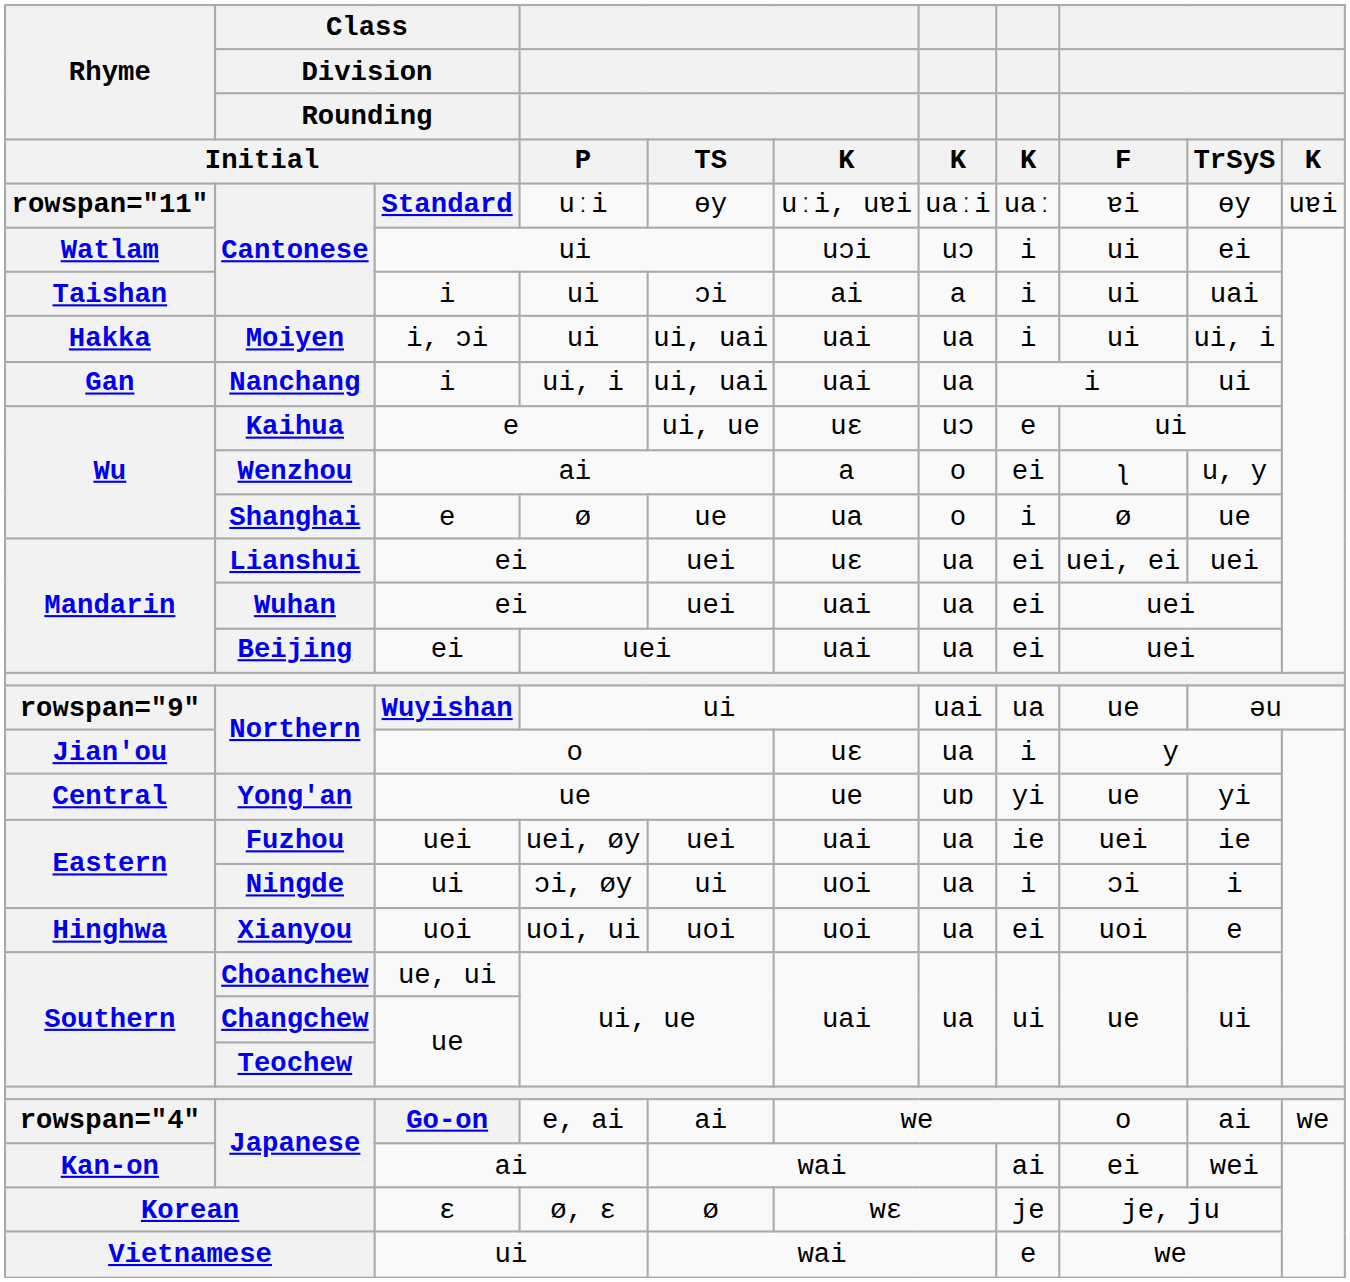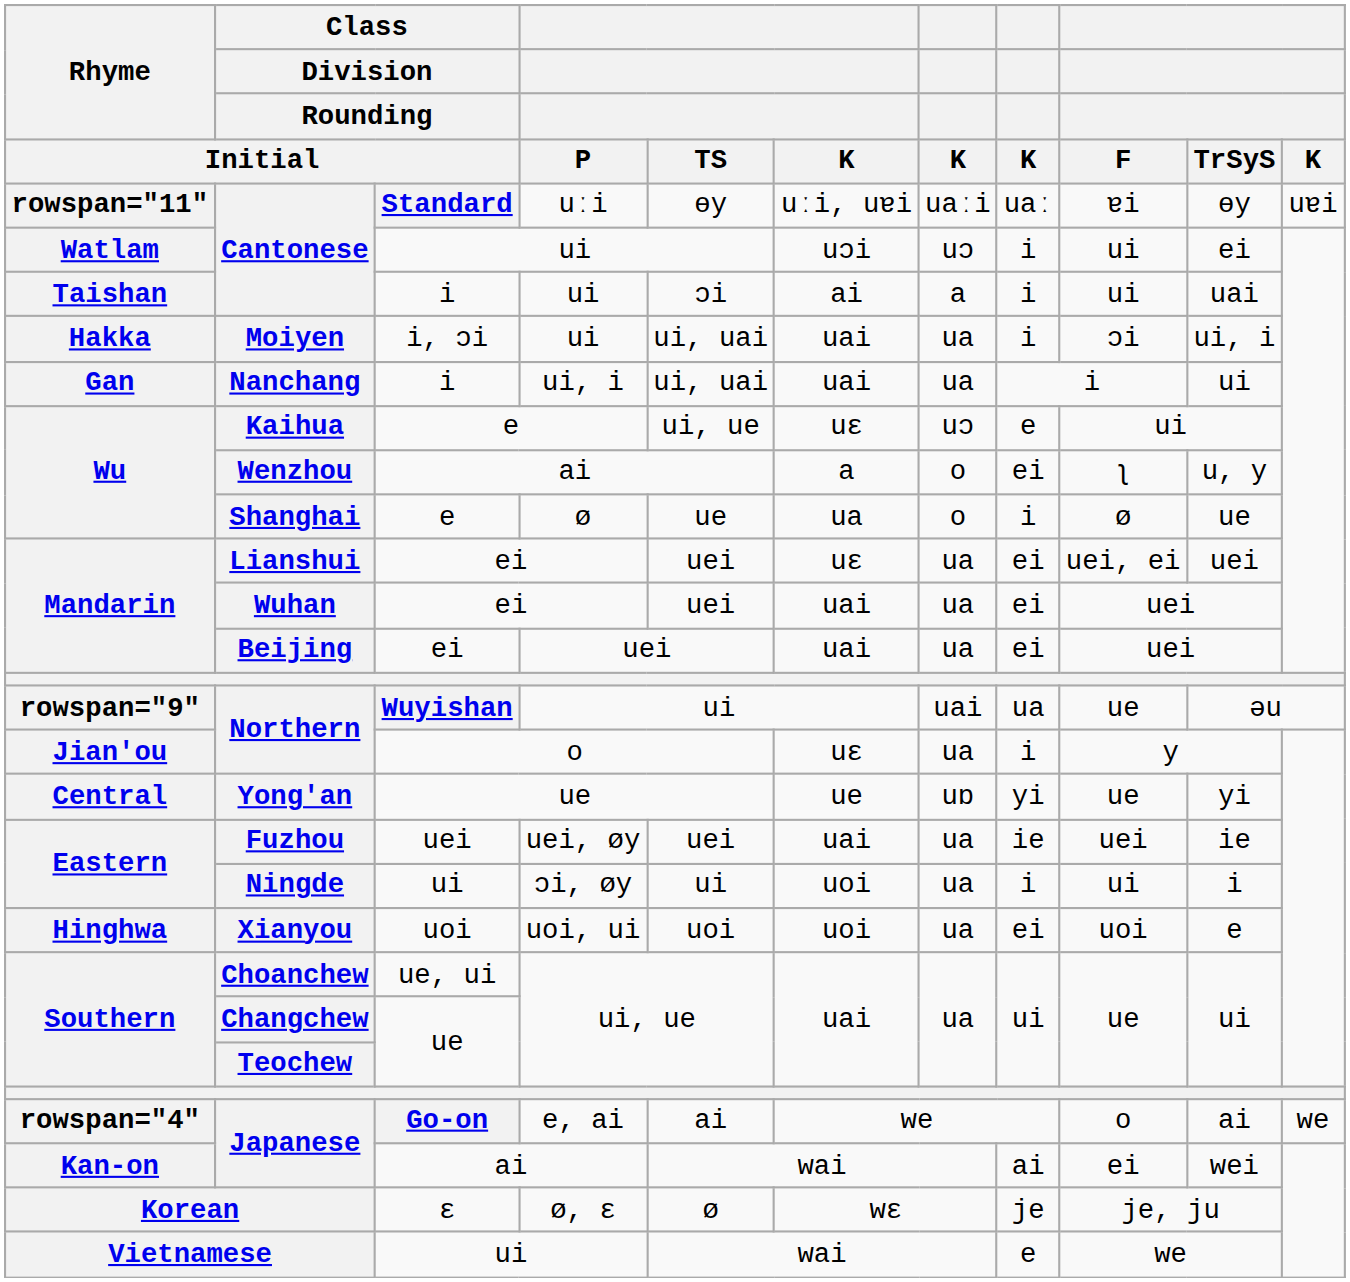(1123, 339) ui -> (1123, 339) ɔi
(1123, 886) ɔi -> (1123, 886) ui
